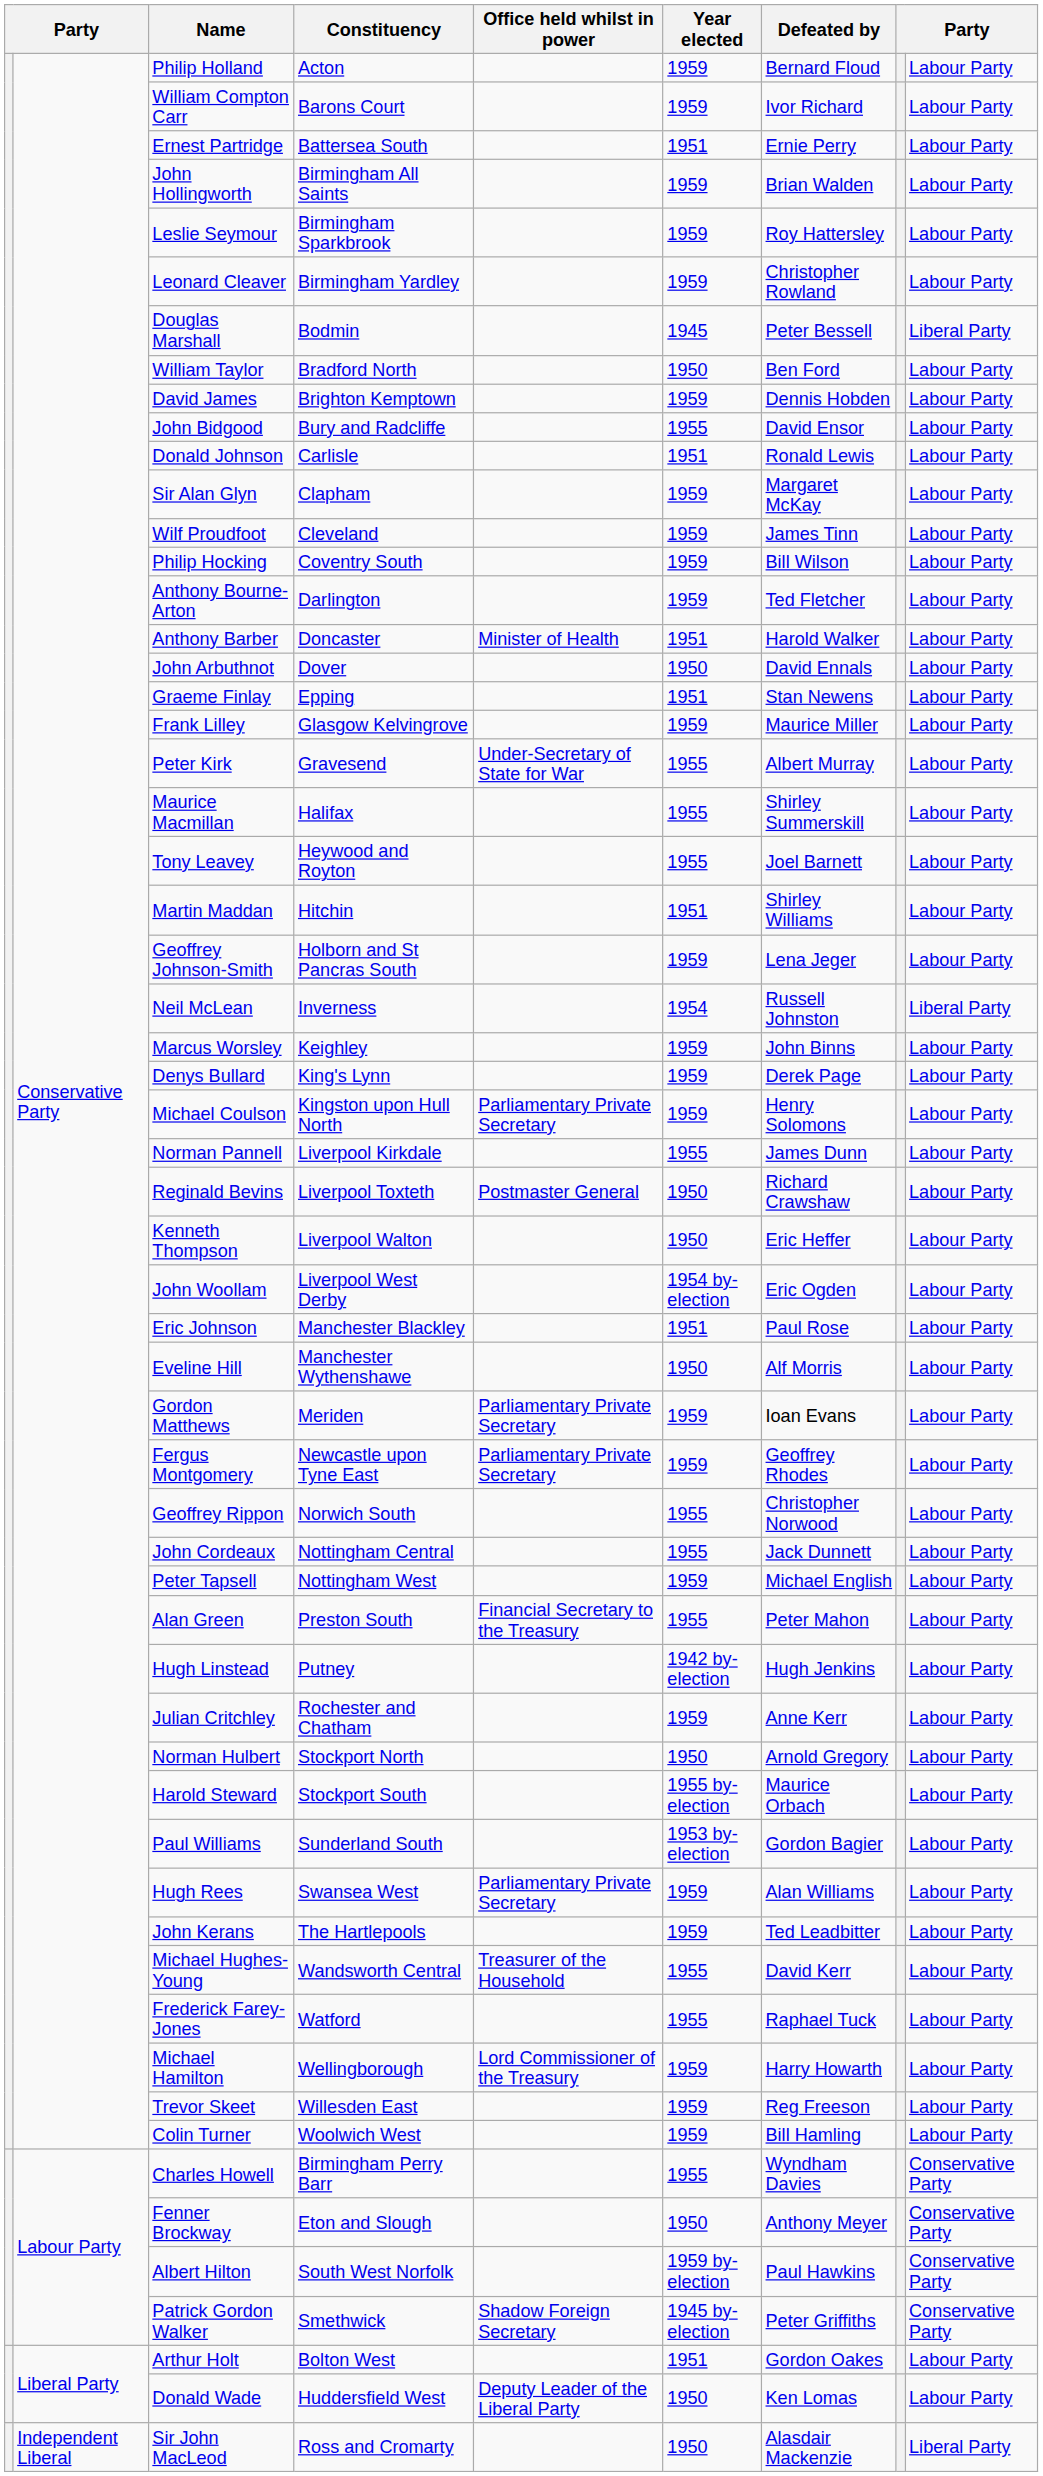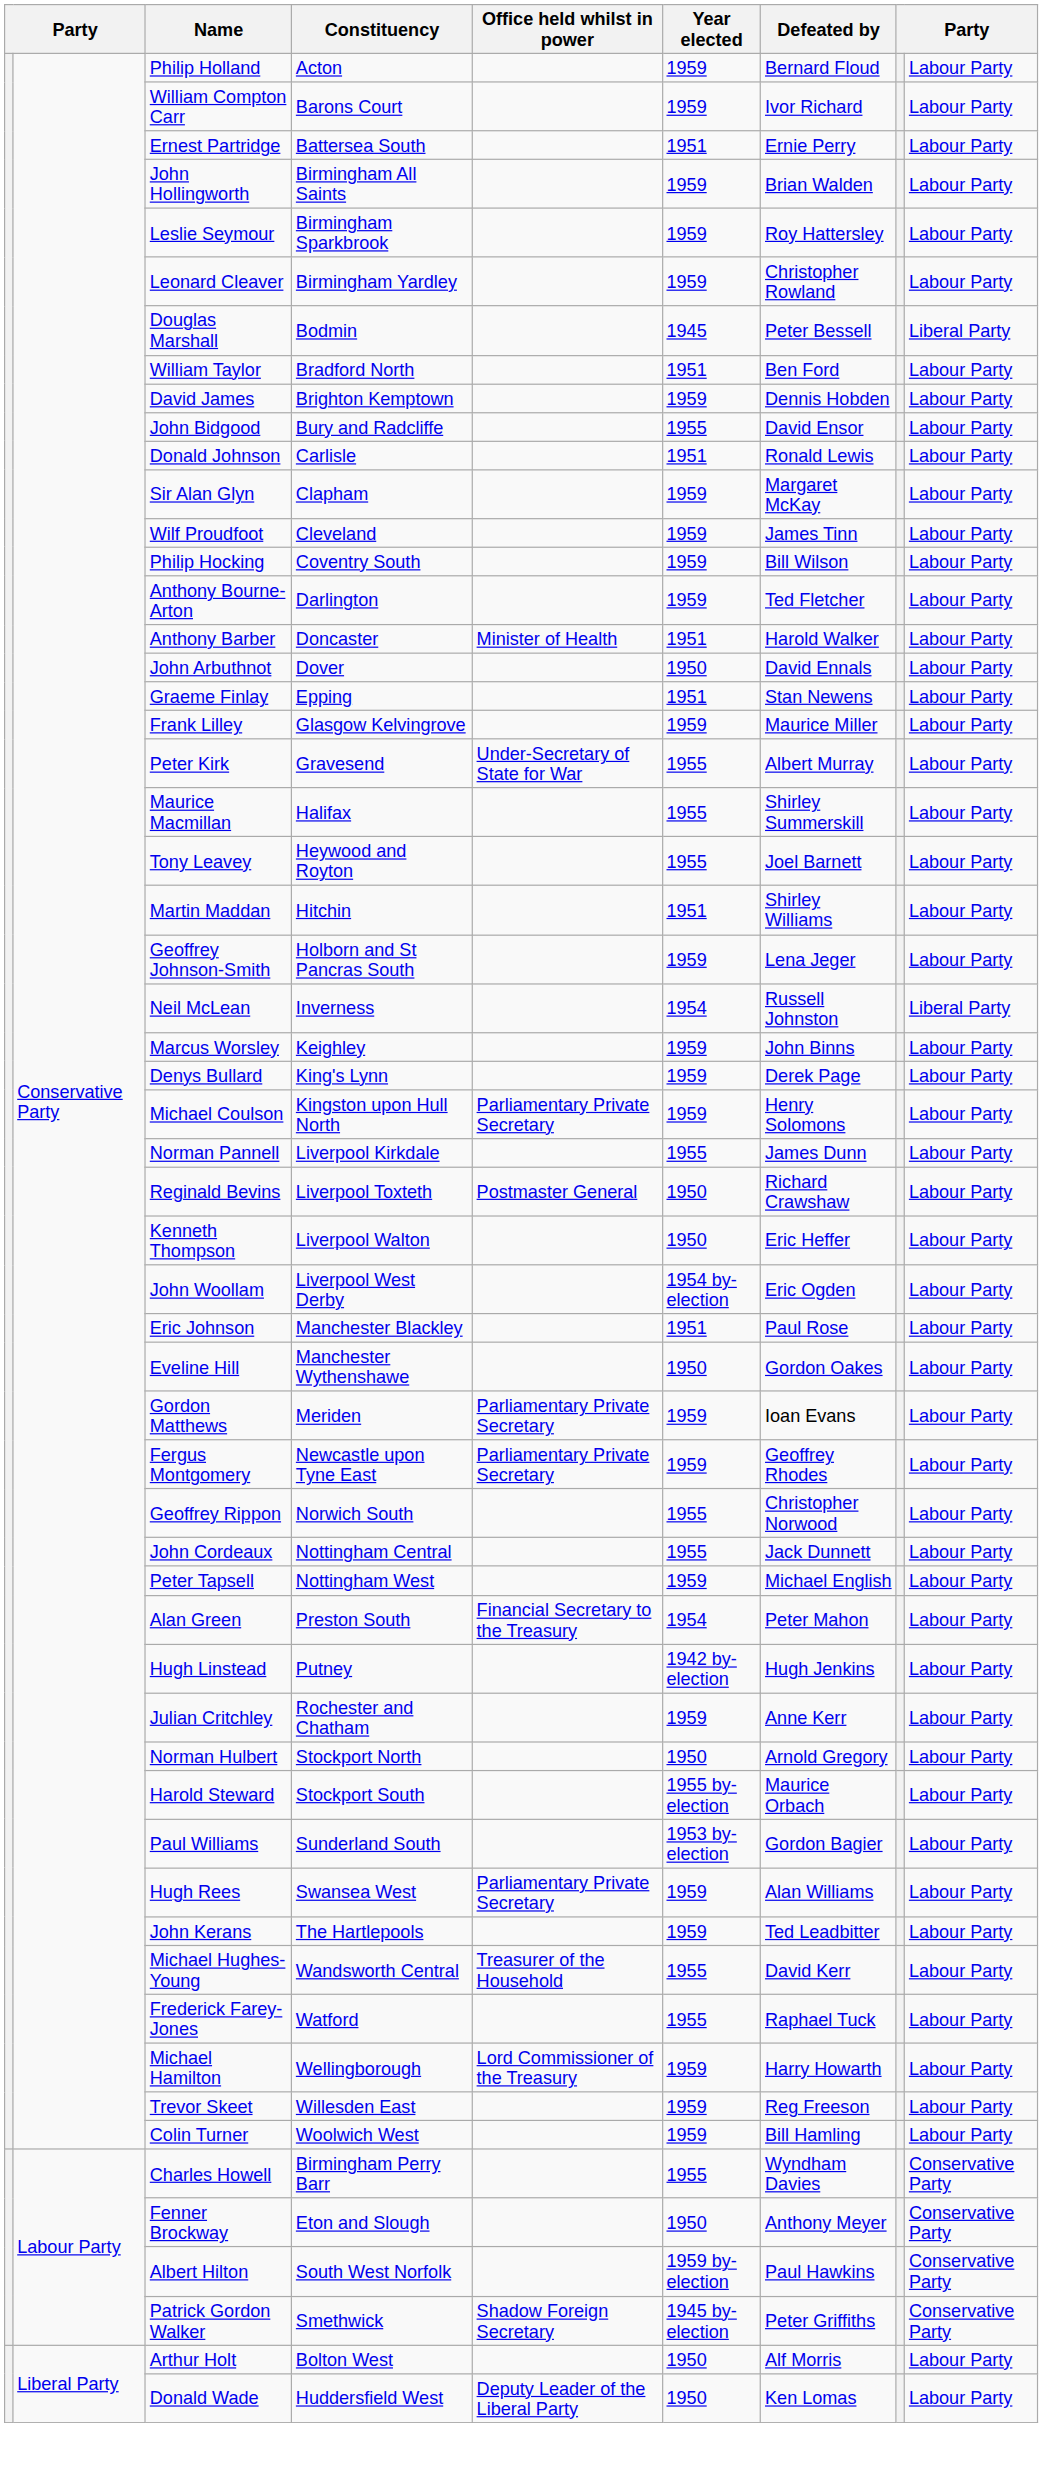(687, 370) 1950 -> (687, 370) 1951
(804, 1367) Alf Morris -> (824, 1367) Gordon Oakes
(687, 1620) 1955 -> (687, 1620) 1954
(687, 2359) 1951 -> (687, 2359) 1950
(824, 2359) Gordon Oakes -> (803, 2359) Alf Morris
- row: (190, 2447)
